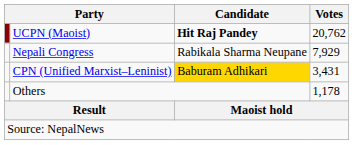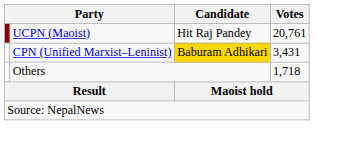(217, 33) bold -> (214, 33) normal
(329, 33) 20,762 -> (290, 33) 20,761
- row: (53, 52)
(326, 91) 1,178 -> (287, 71) 1,718
